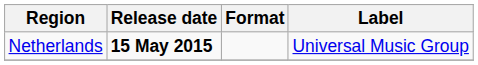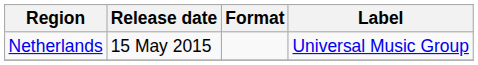(162, 45) bold -> (161, 45) normal
